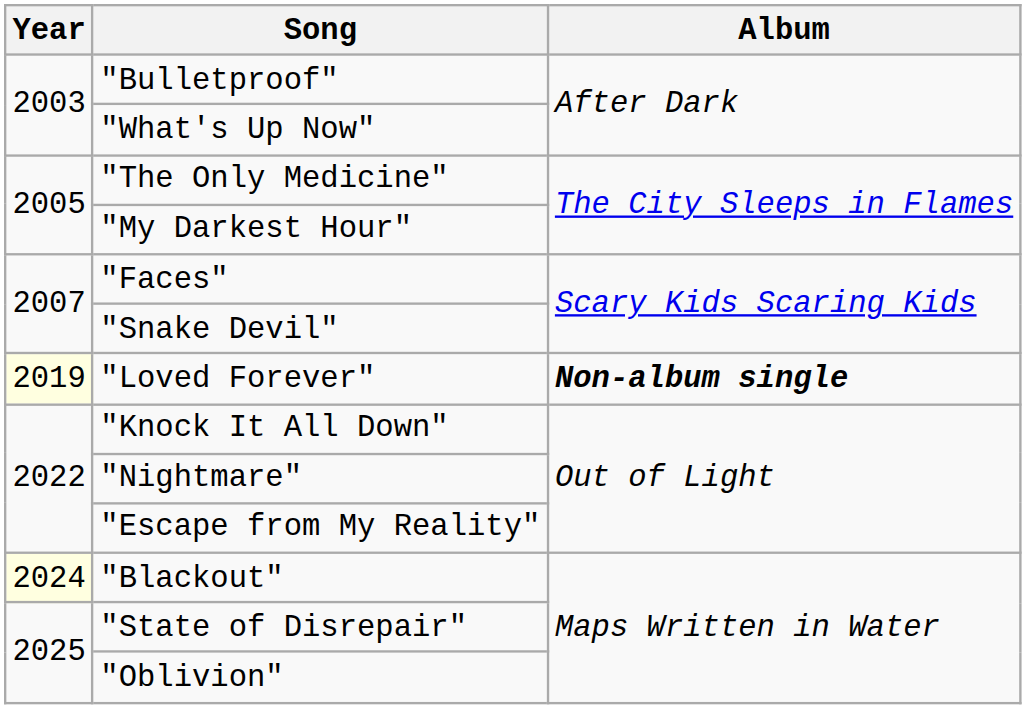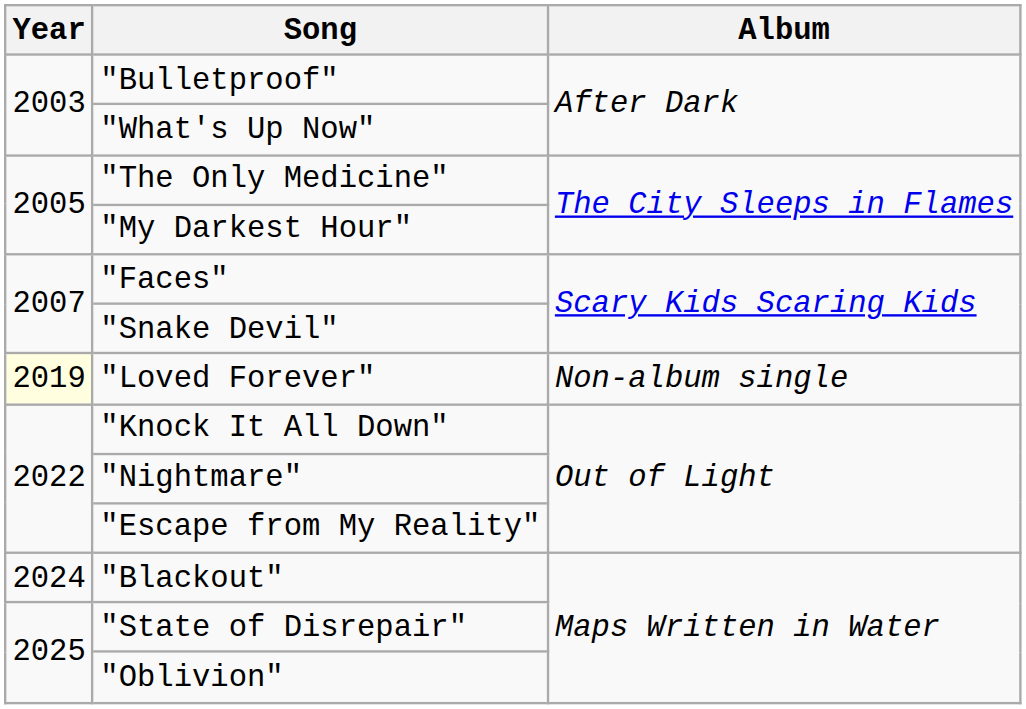(702, 379) bold -> (702, 379) normal
(49, 578) lightyellow background -> (49, 578) no background
